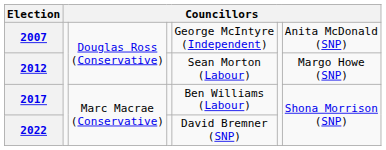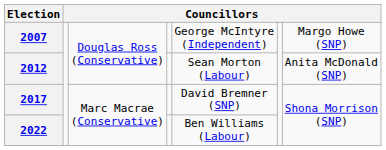(331, 38) Anita McDonald (SNP) -> (331, 38) Margo Howe (SNP)
(331, 69) Margo Howe (SNP) -> (331, 69) Anita McDonald (SNP)
(224, 99) Ben Williams (Labour) -> (224, 99) David Bremner (SNP)
(224, 130) David Bremner (SNP) -> (224, 130) Ben Williams (Labour)
